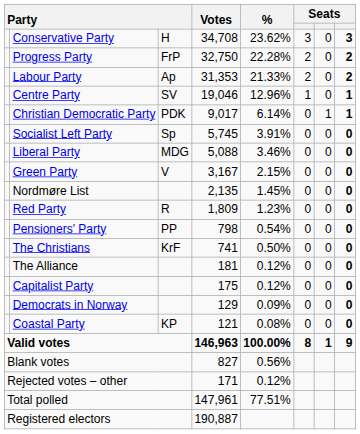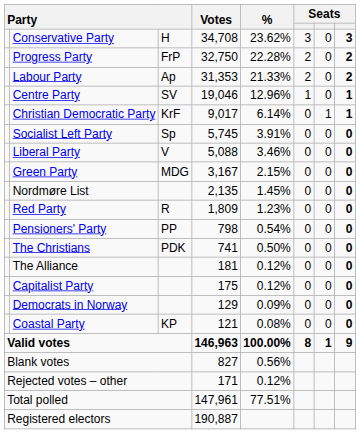(173, 114) PDK -> (171, 114) KrF
(175, 152) MDG -> (165, 152) V
(165, 171) V -> (175, 171) MDG
(171, 247) KrF -> (173, 247) PDK
